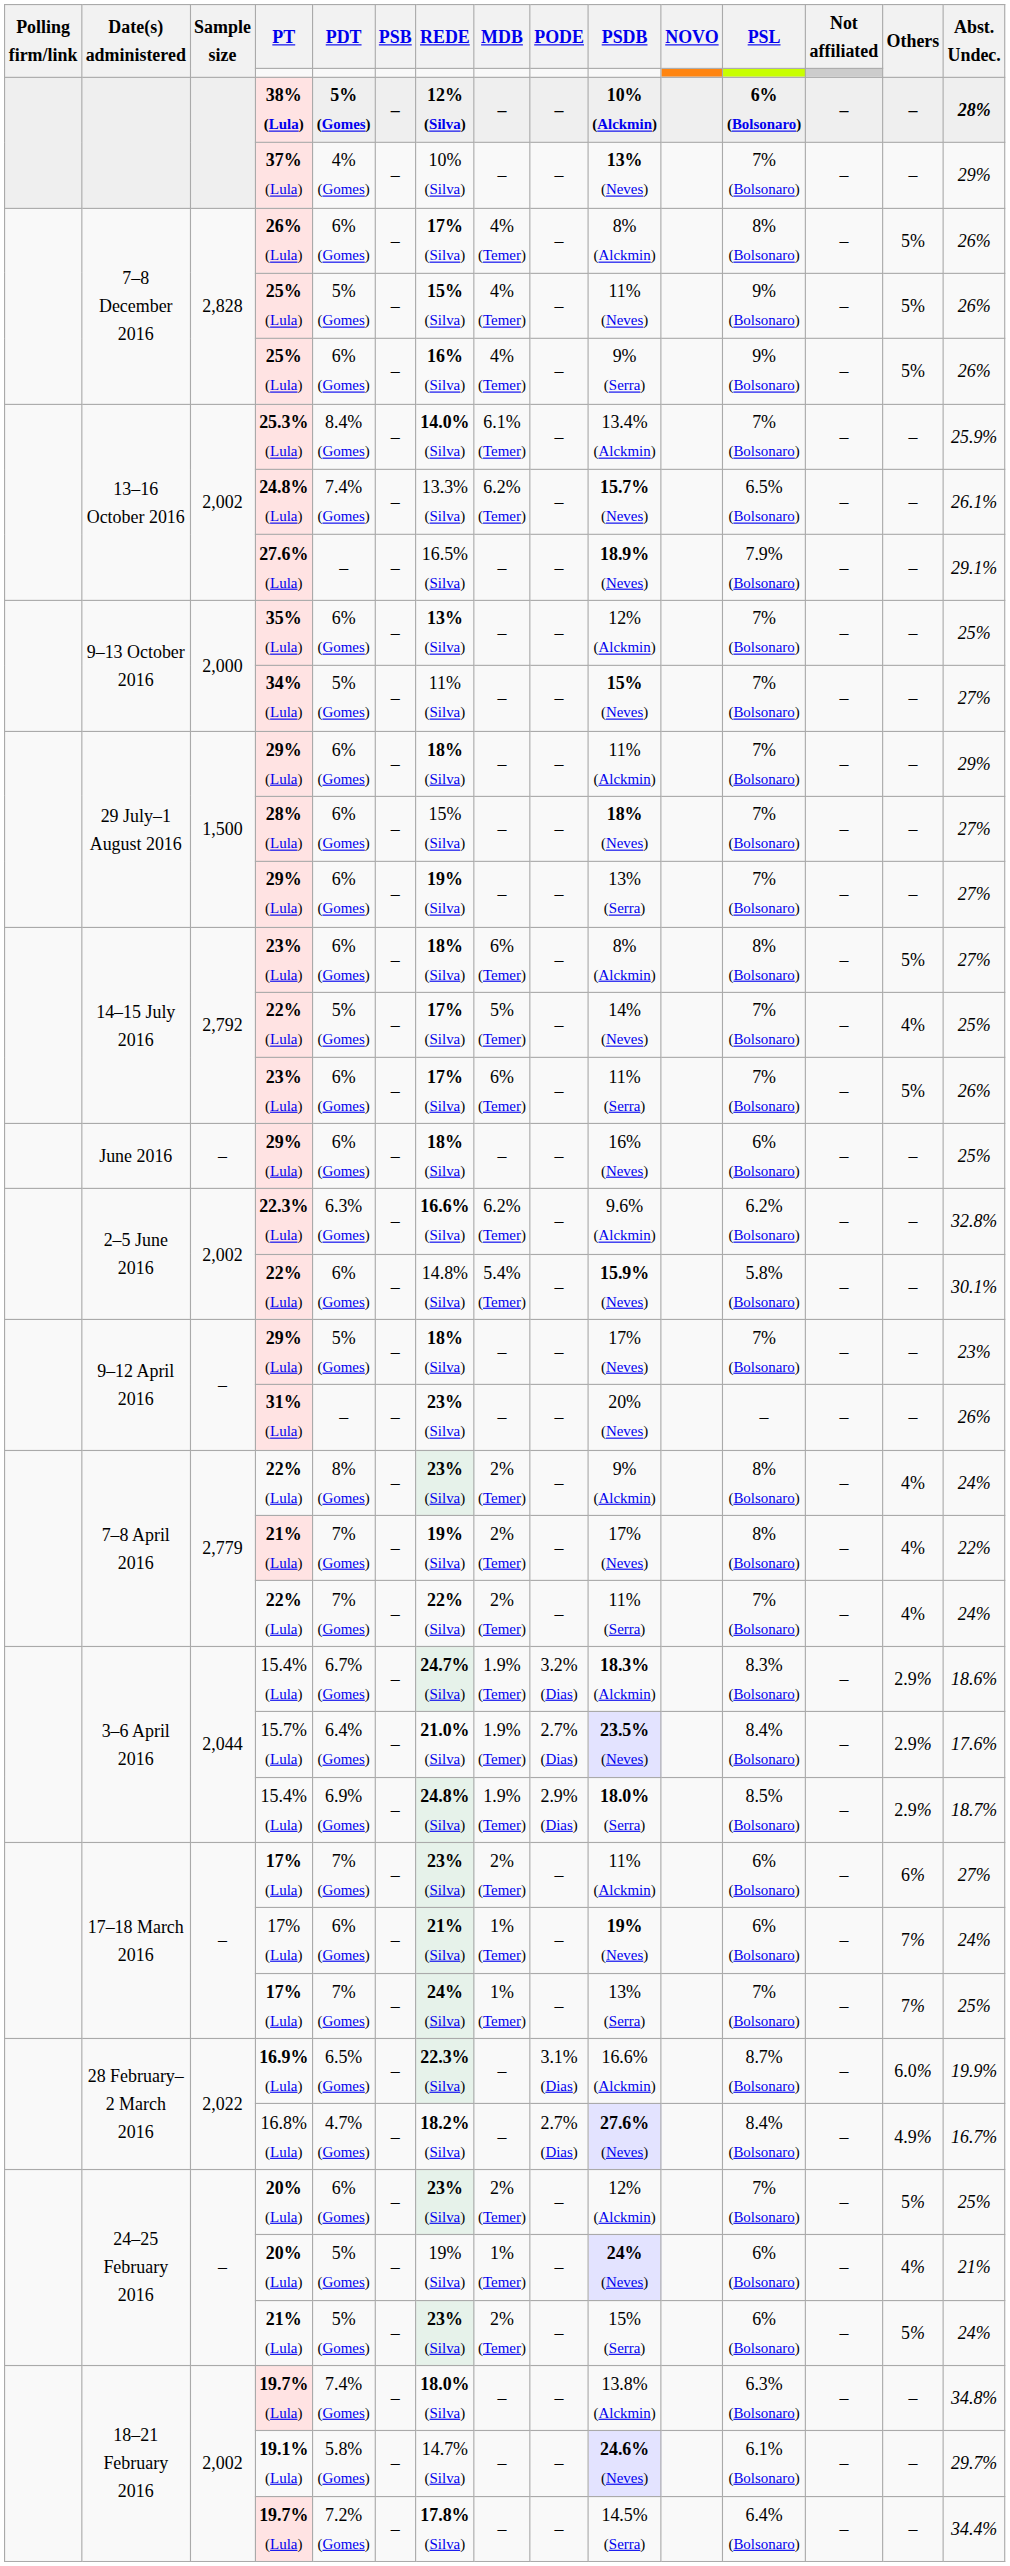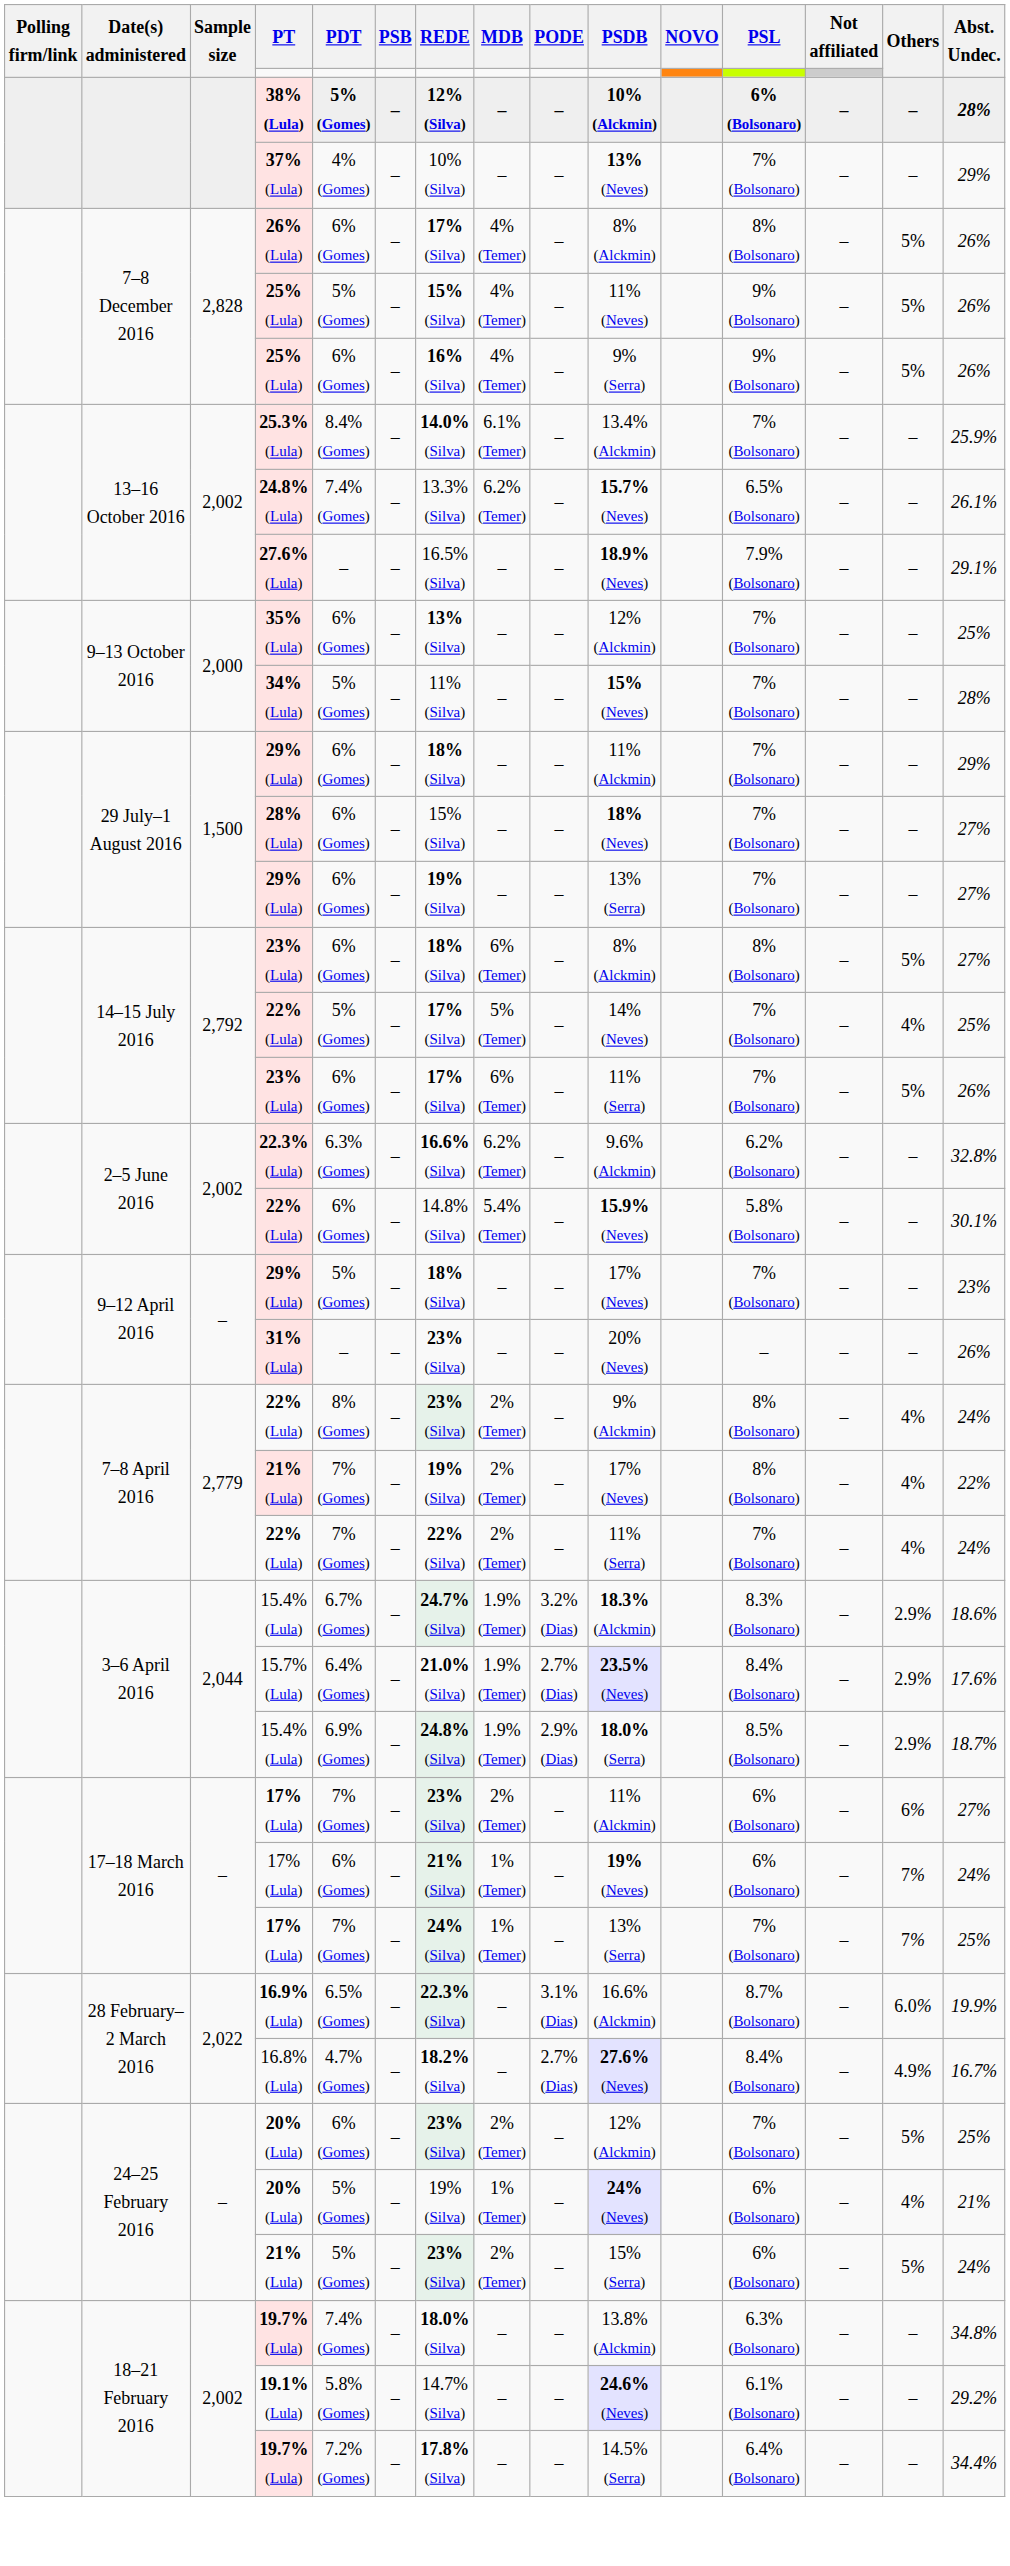(974, 698) 27% -> (974, 698) 28%
- row: (136, 1156)
(974, 2463) 29.7% -> (974, 2398) 29.2%
